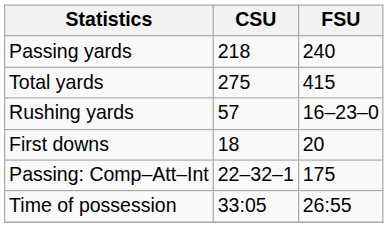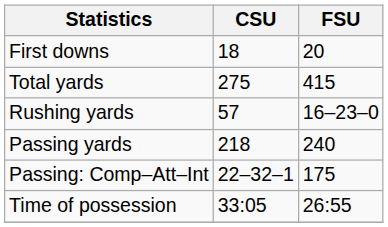rows swapped: (59, 144) <-> (70, 51)
